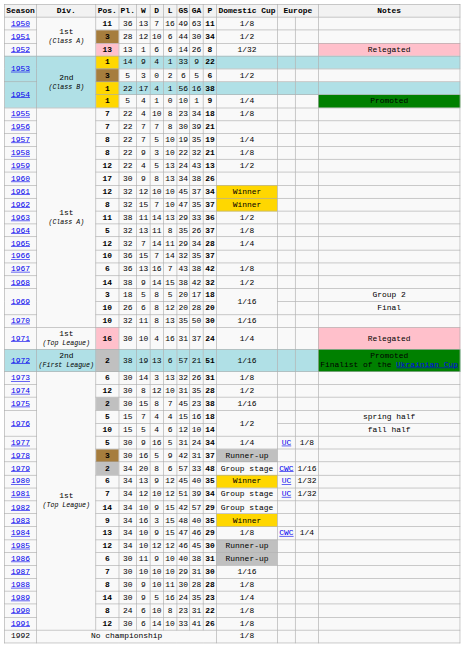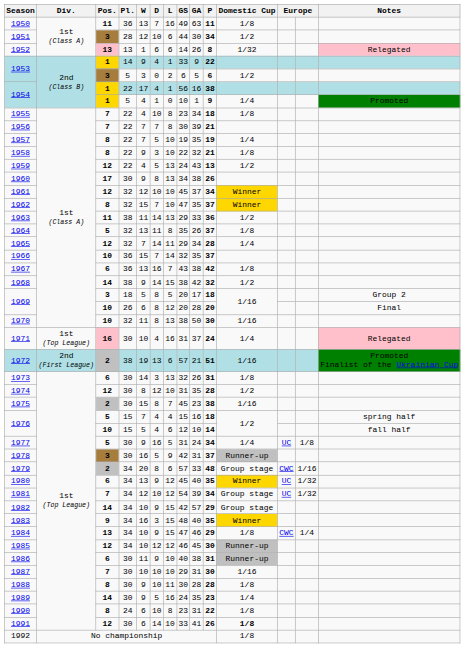(183, 321) 35 -> (183, 321) 38
(183, 494) 51 -> (183, 494) 54
(247, 624) normal -> (247, 624) bold
